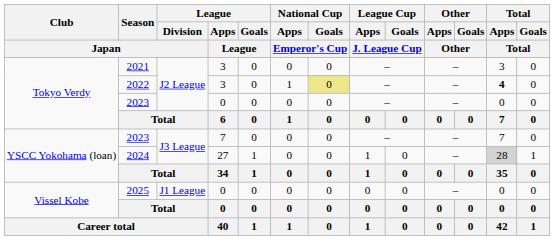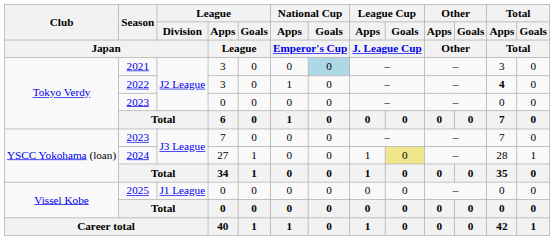(329, 66) no background -> (329, 66) lightblue background
(329, 84) khaki background -> (329, 84) no background
(405, 155) no background -> (405, 155) khaki background
(502, 155) lightgrey background -> (502, 155) no background
